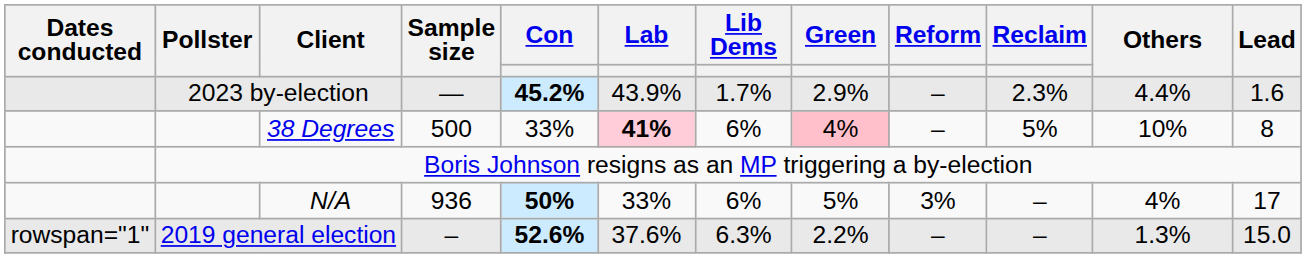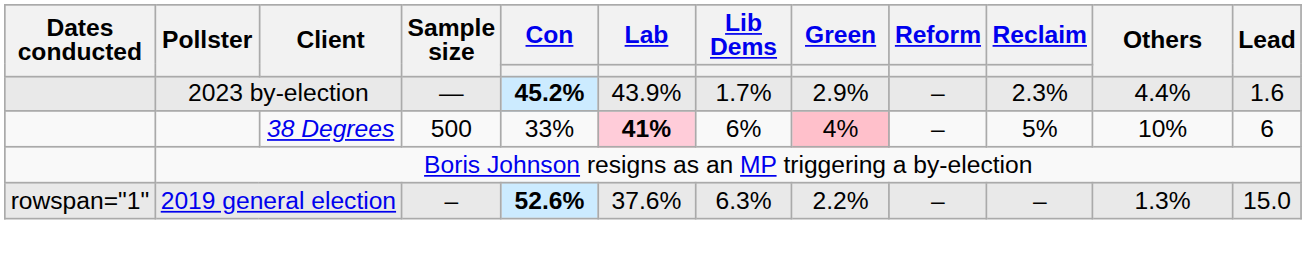(1267, 129) 8 -> (1267, 129) 6
- row: (331, 200)
